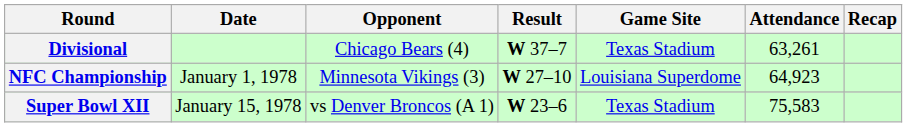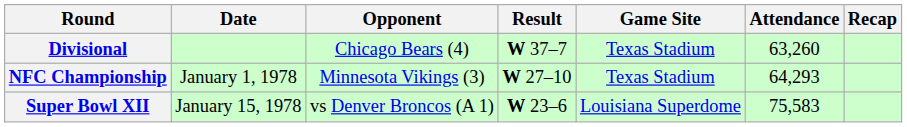(794, 48) 63,261 -> (794, 48) 63,260
(660, 77) Louisiana Superdome -> (660, 77) Texas Stadium
(794, 77) 64,923 -> (794, 77) 64,293
(660, 106) Texas Stadium -> (660, 106) Louisiana Superdome
